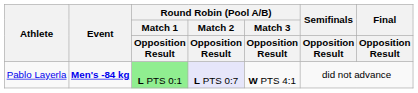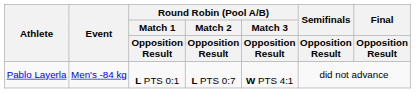(100, 75) bold -> (99, 75) normal
(160, 81) lightgreen background -> (157, 81) no background
(216, 81) lavender background -> (213, 81) no background
